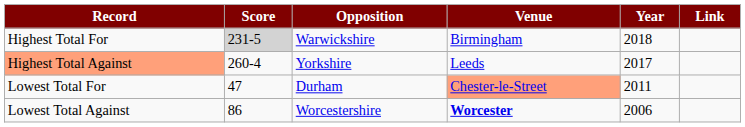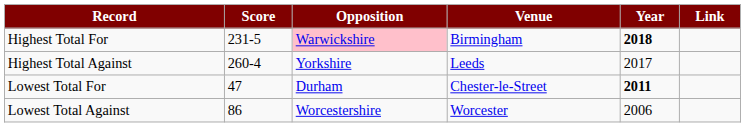(244, 40) lightgrey background -> (244, 40) no background
(335, 40) no background -> (335, 40) pink background
(638, 40) normal -> (638, 40) bold
(70, 63) lightsalmon background -> (70, 63) no background
(499, 87) lightsalmon background -> (499, 87) no background
(638, 87) normal -> (638, 87) bold
(481, 110) bold -> (479, 110) normal
